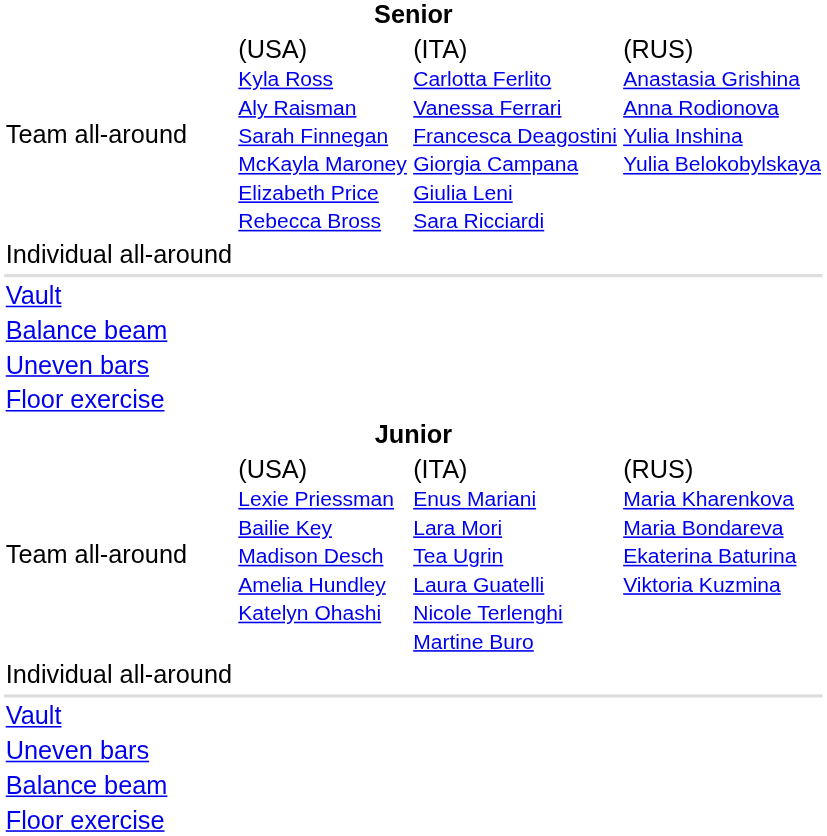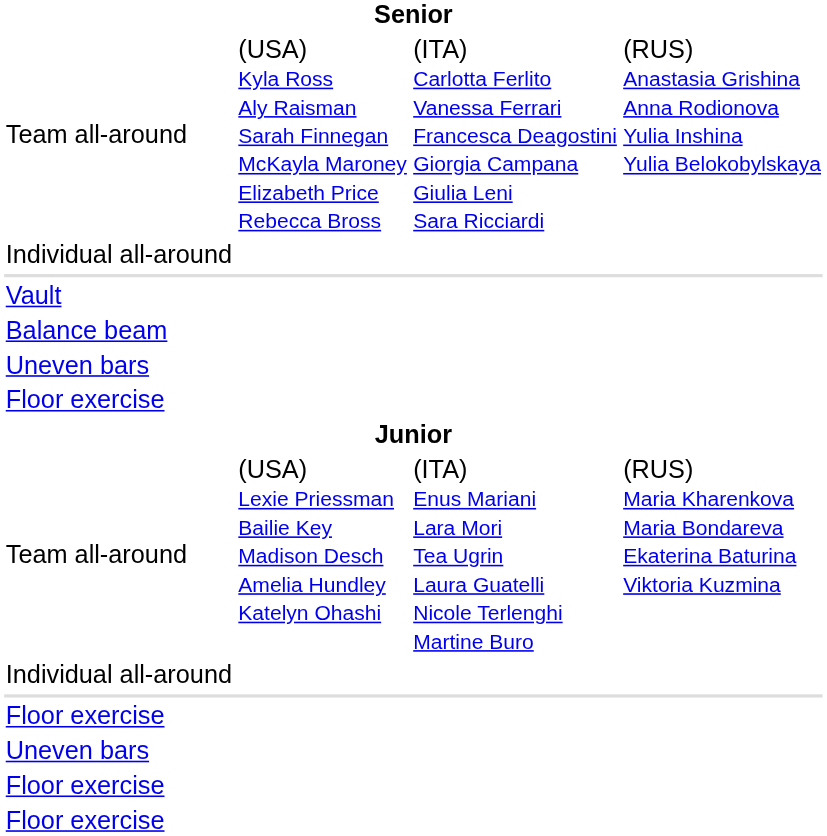(34, 716) Vault -> (85, 716) Floor exercise
(87, 785) Balance beam -> (85, 785) Floor exercise
